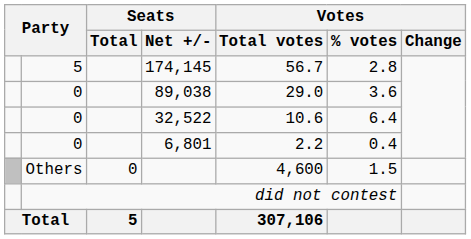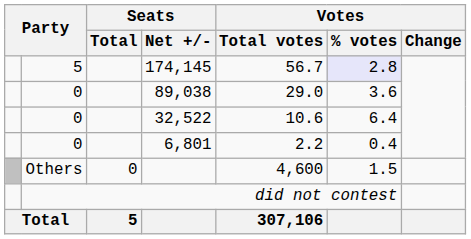(383, 69) no background -> (383, 69) lavender background
